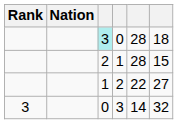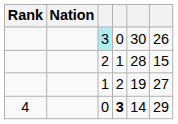(138, 38) 28 -> (138, 38) 30
(161, 38) 18 -> (161, 38) 26
(138, 84) 22 -> (138, 84) 19
(25, 107) 3 -> (25, 107) 4
(120, 107) normal -> (120, 107) bold
(161, 107) 32 -> (161, 107) 29
